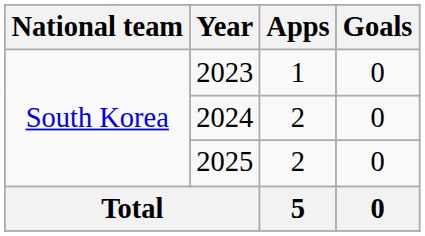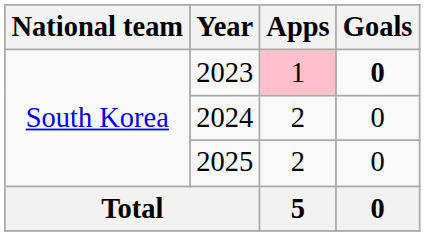(298, 72) no background -> (298, 72) pink background
(378, 72) normal -> (378, 72) bold
